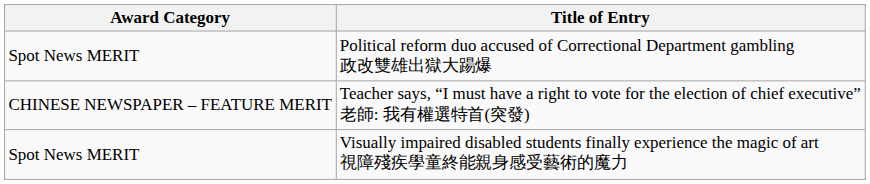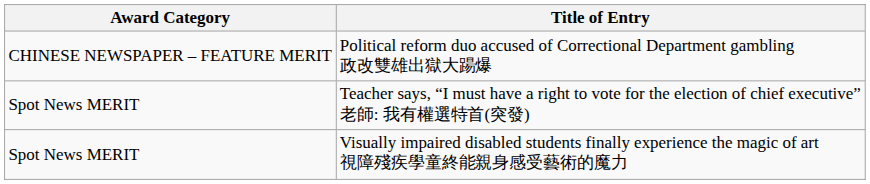(74, 55) Spot News MERIT -> (170, 55) CHINESE NEWSPAPER – FEATURE MERIT
(170, 105) CHINESE NEWSPAPER – FEATURE MERIT -> (74, 105) Spot News MERIT
